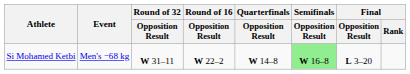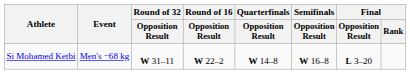(314, 62) lightgreen background -> (314, 62) no background
